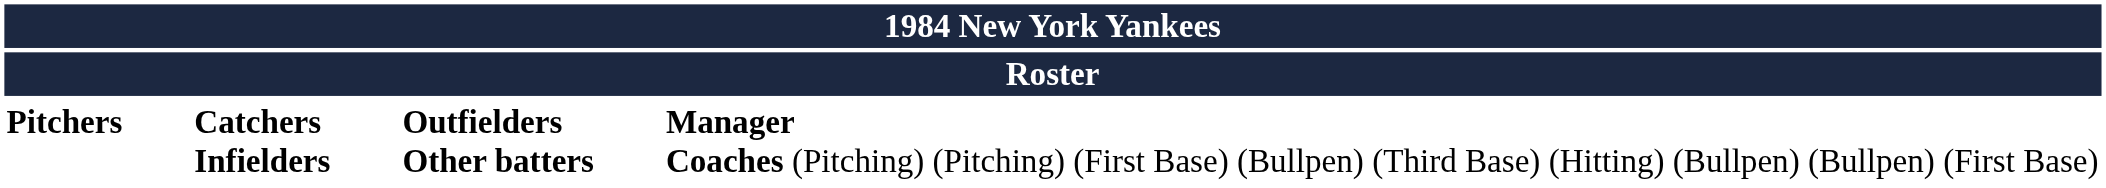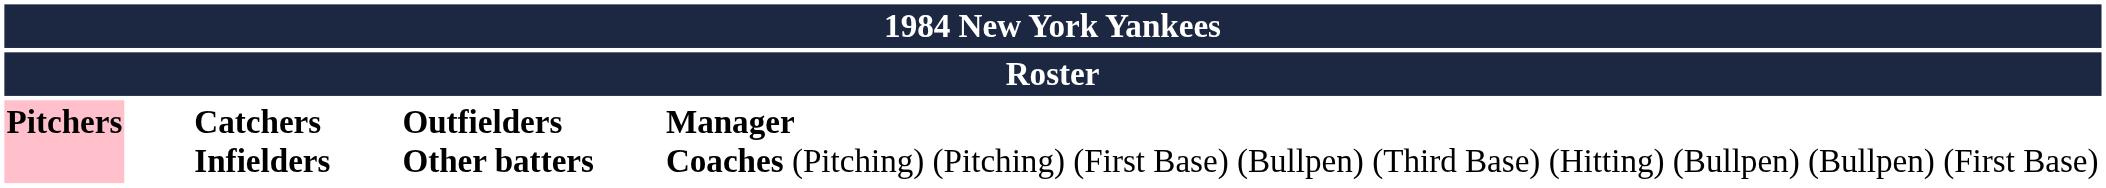(64, 121) no background -> (64, 121) pink background
